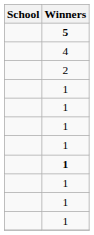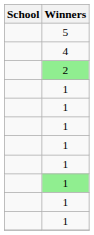(65, 32) bold -> (65, 32) normal
(65, 70) no background -> (65, 70) lightgreen background
(65, 164) bold -> (65, 164) normal
(65, 183) no background -> (65, 183) lightgreen background
